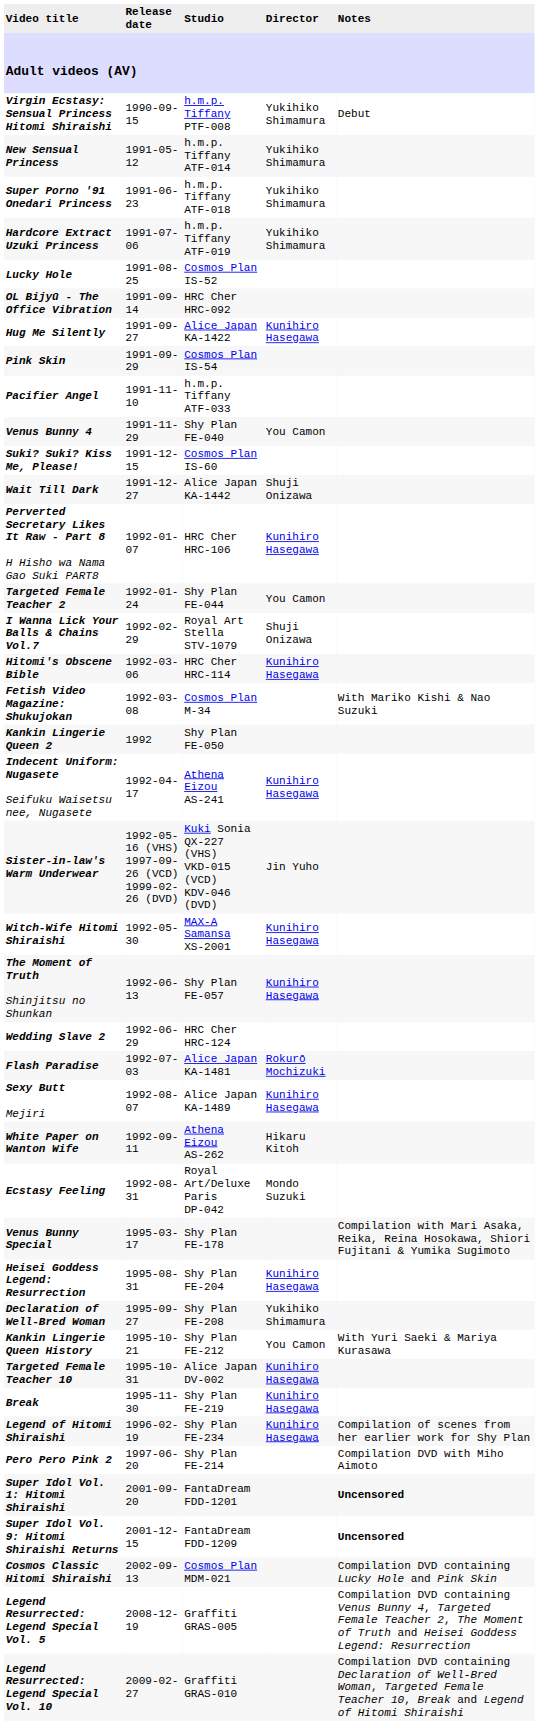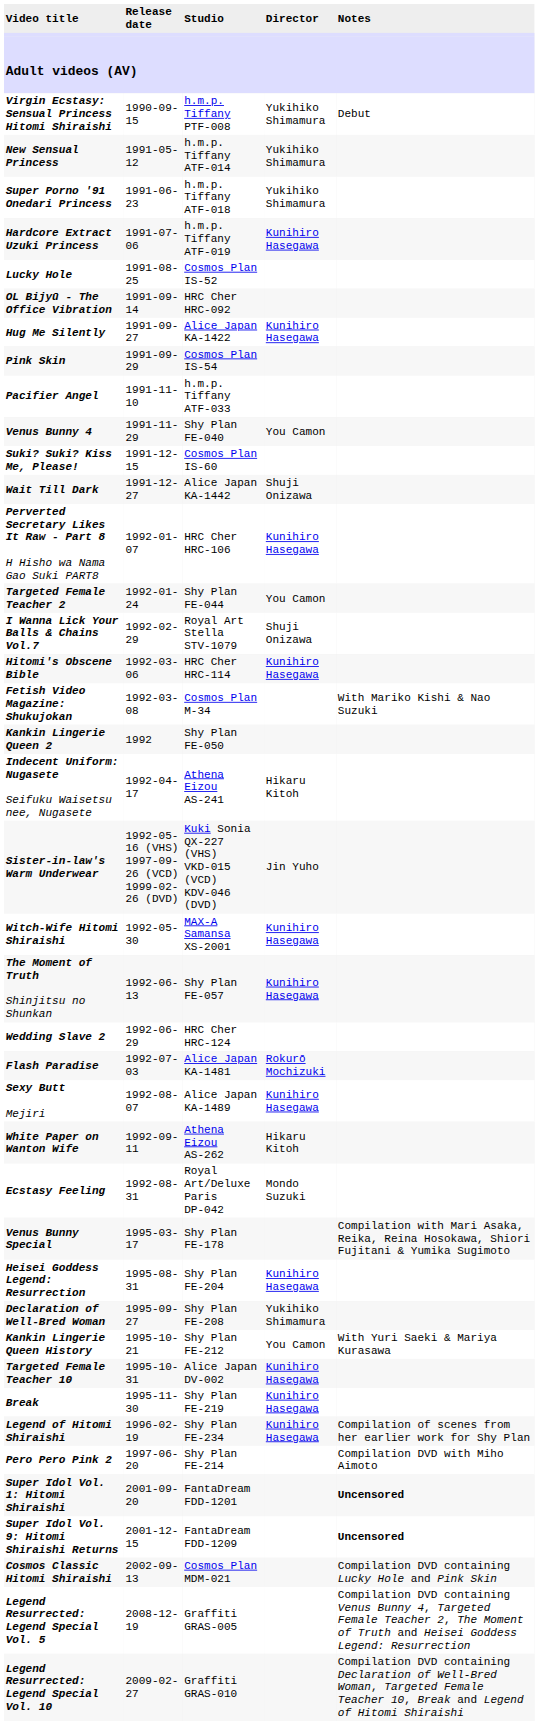(296, 239) Yukihiko Shimamura -> (292, 239) Kunihiro Hasegawa
(292, 788) Kunihiro Hasegawa -> (286, 788) Hikaru Kitoh
